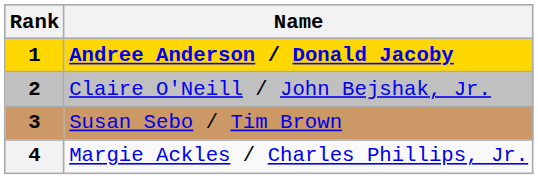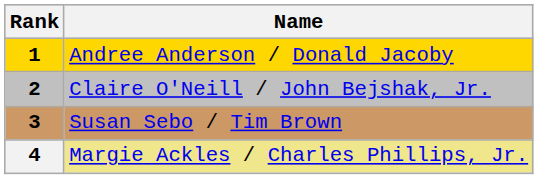(261, 55) bold -> (261, 55) normal
(299, 156) no background -> (299, 156) khaki background
